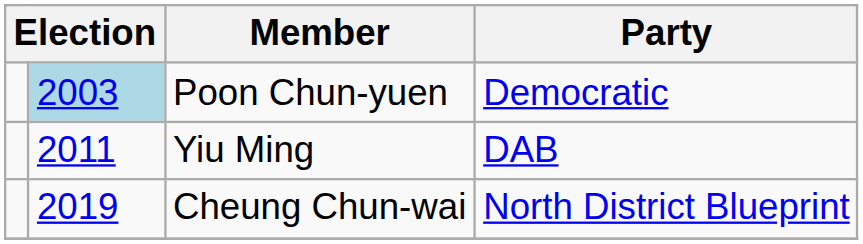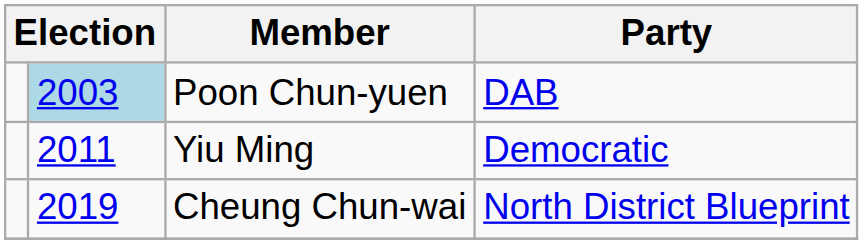(576, 91) Democratic -> (521, 91) DAB
(521, 149) DAB -> (576, 149) Democratic
